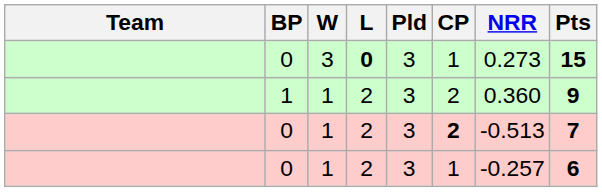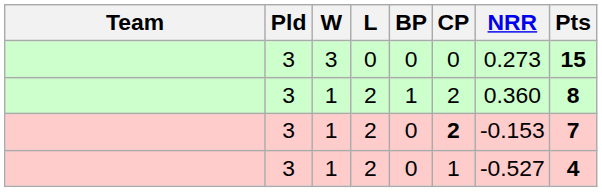columns swapped: (409, 22) <-> (287, 22)
(367, 58) bold -> (370, 58) normal
(453, 58) 1 -> (453, 58) 0
(573, 95) 9 -> (573, 95) 8
(512, 131) -0.513 -> (512, 131) -0.153
(512, 167) -0.257 -> (512, 167) -0.527
(573, 167) 6 -> (573, 167) 4
